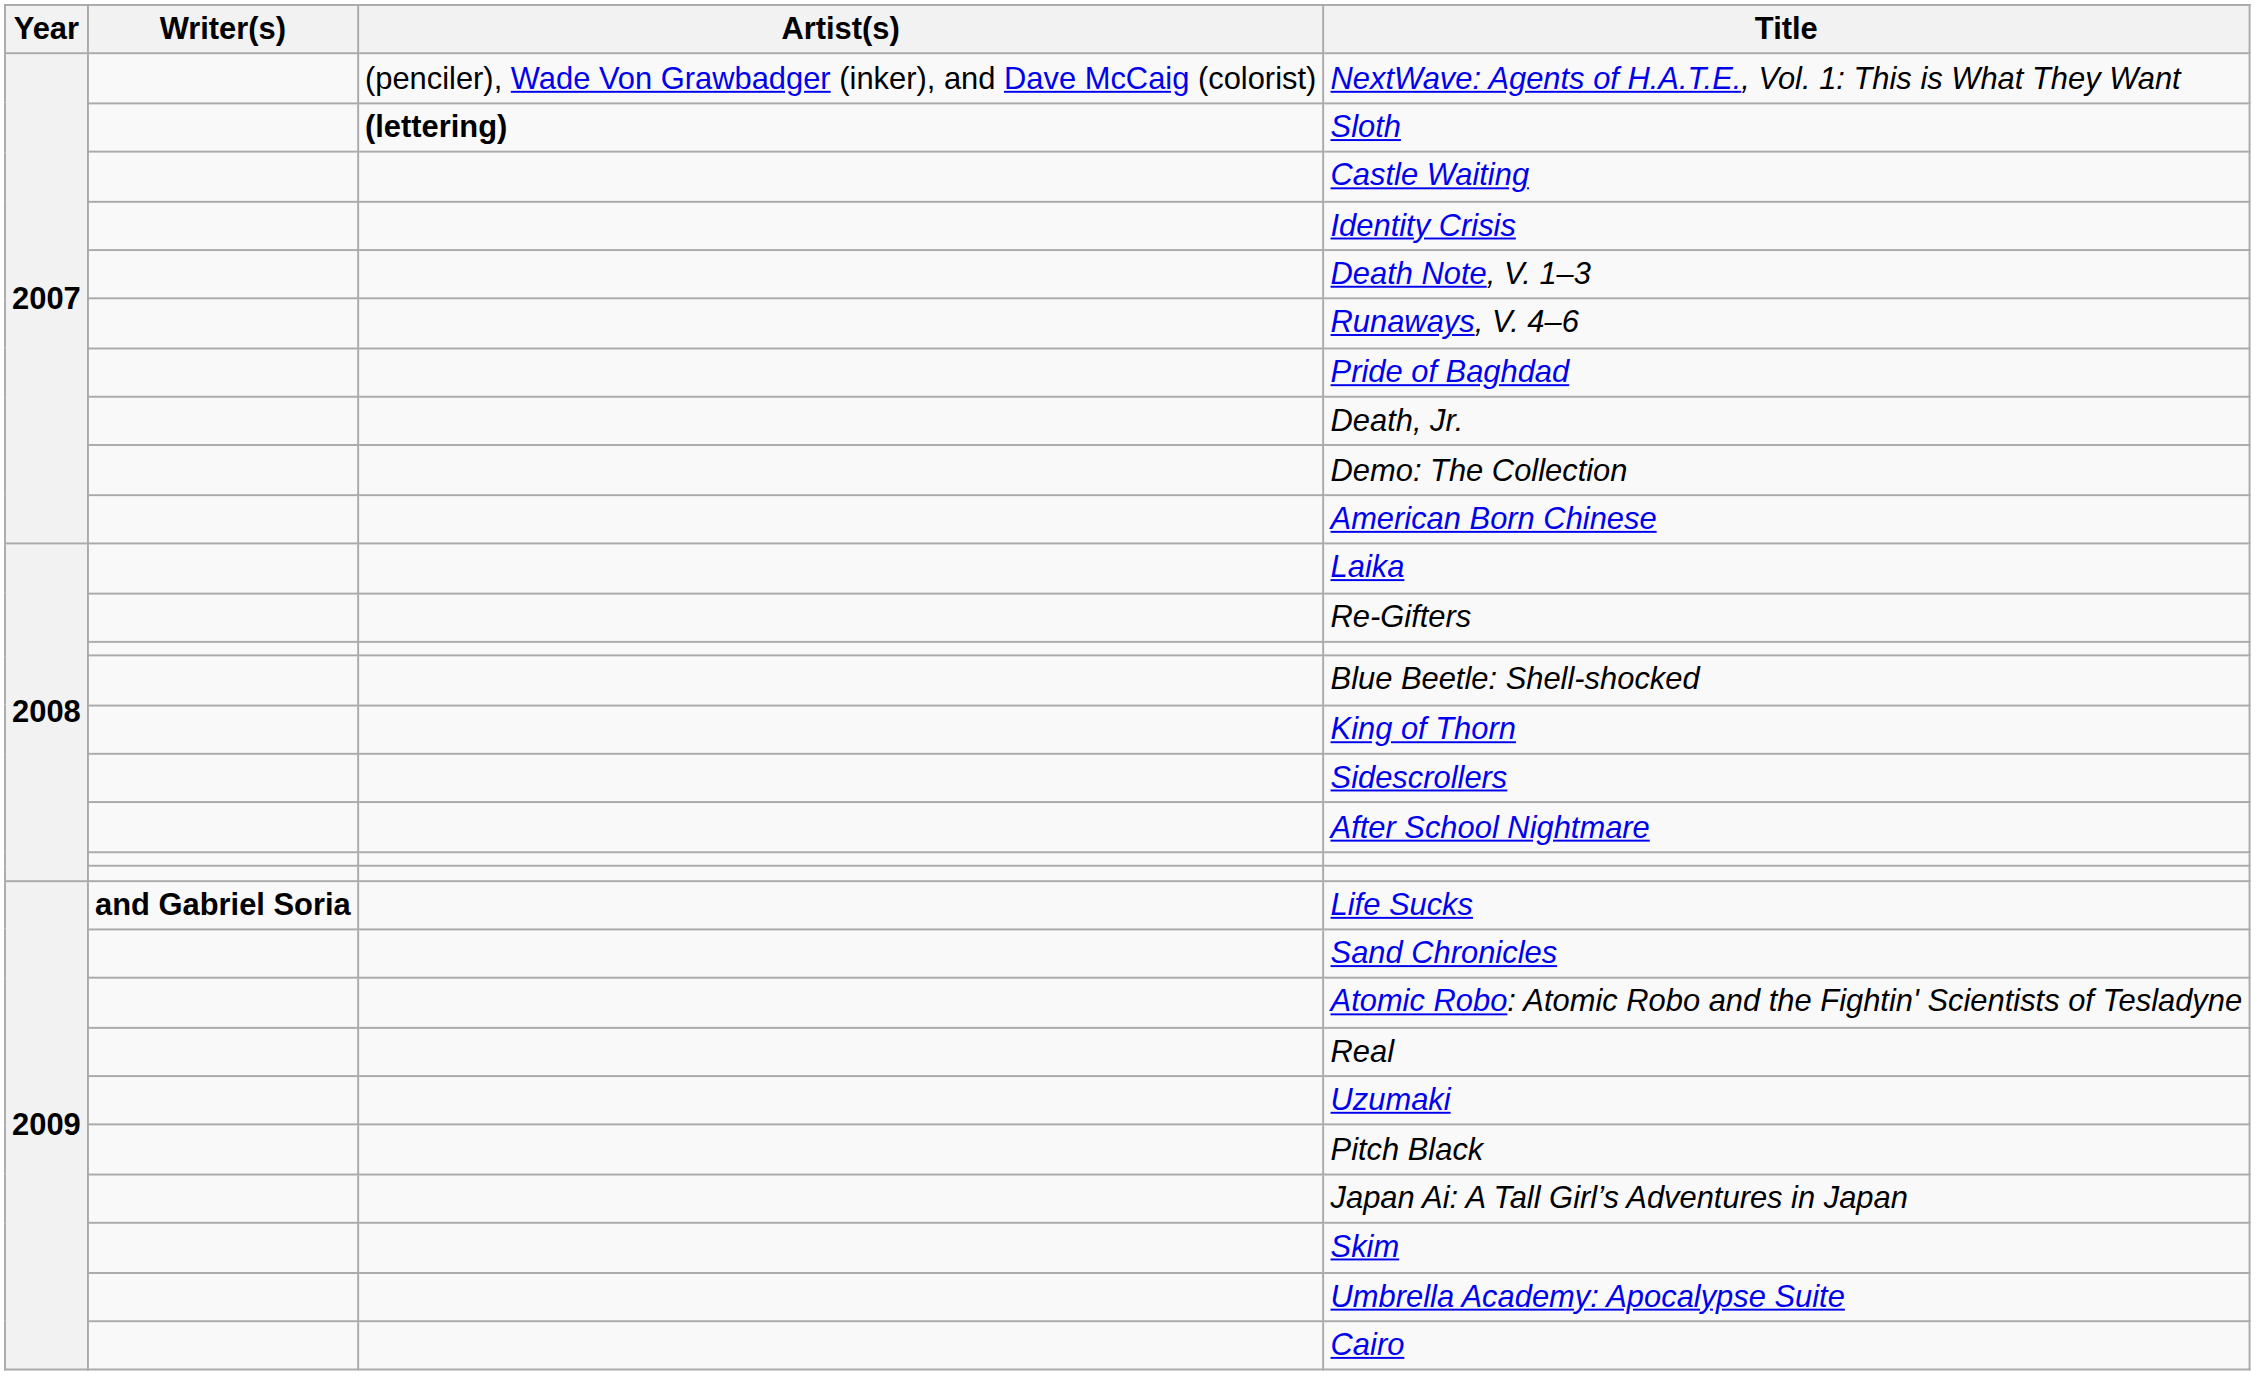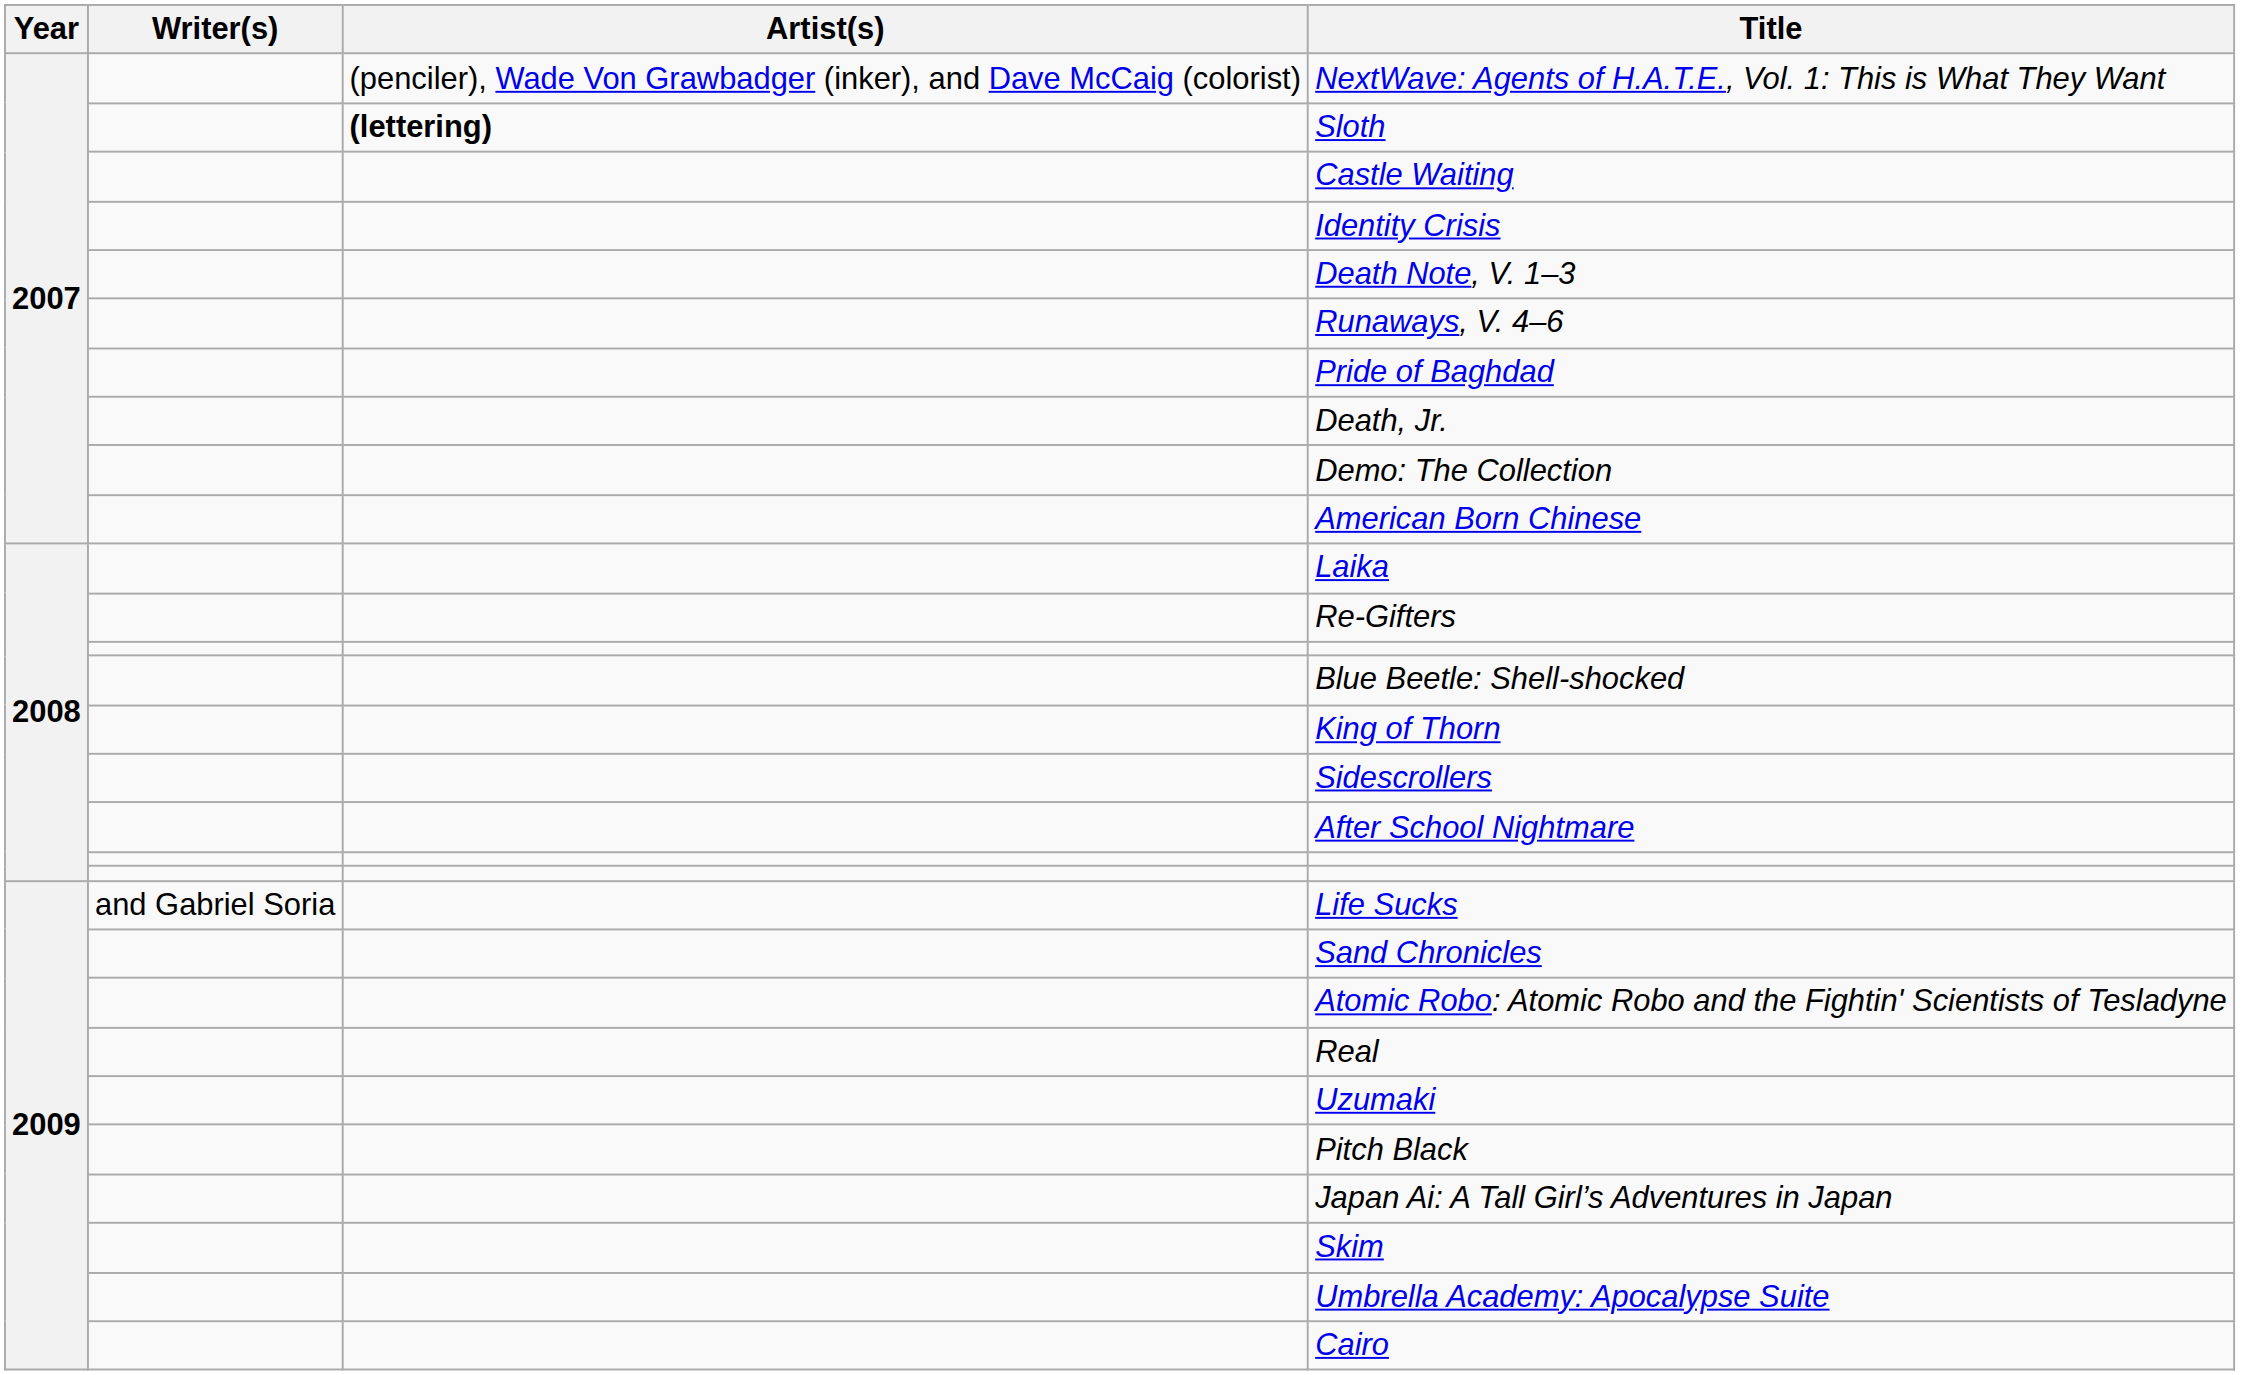(223, 904) bold -> (215, 904) normal
